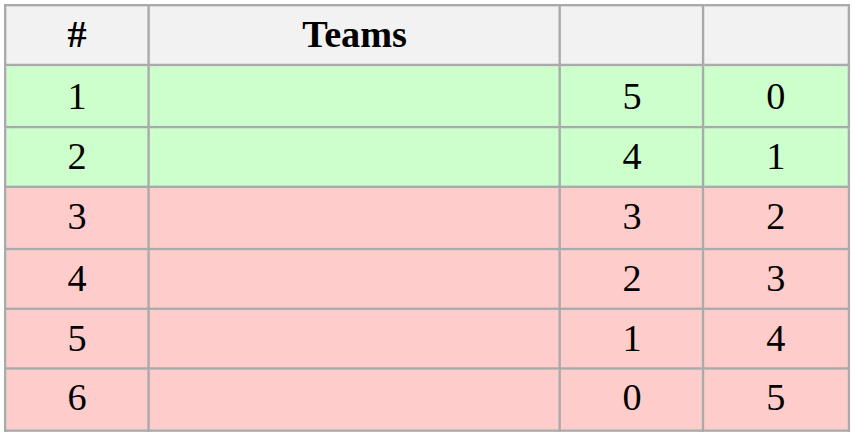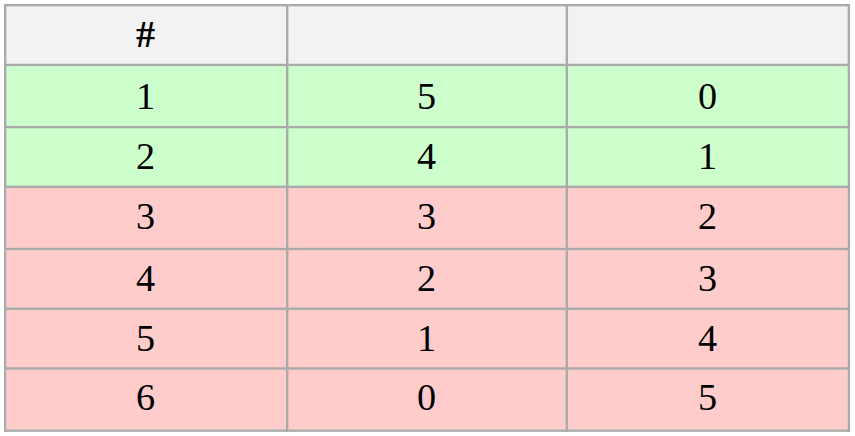- column: (355, 34)
